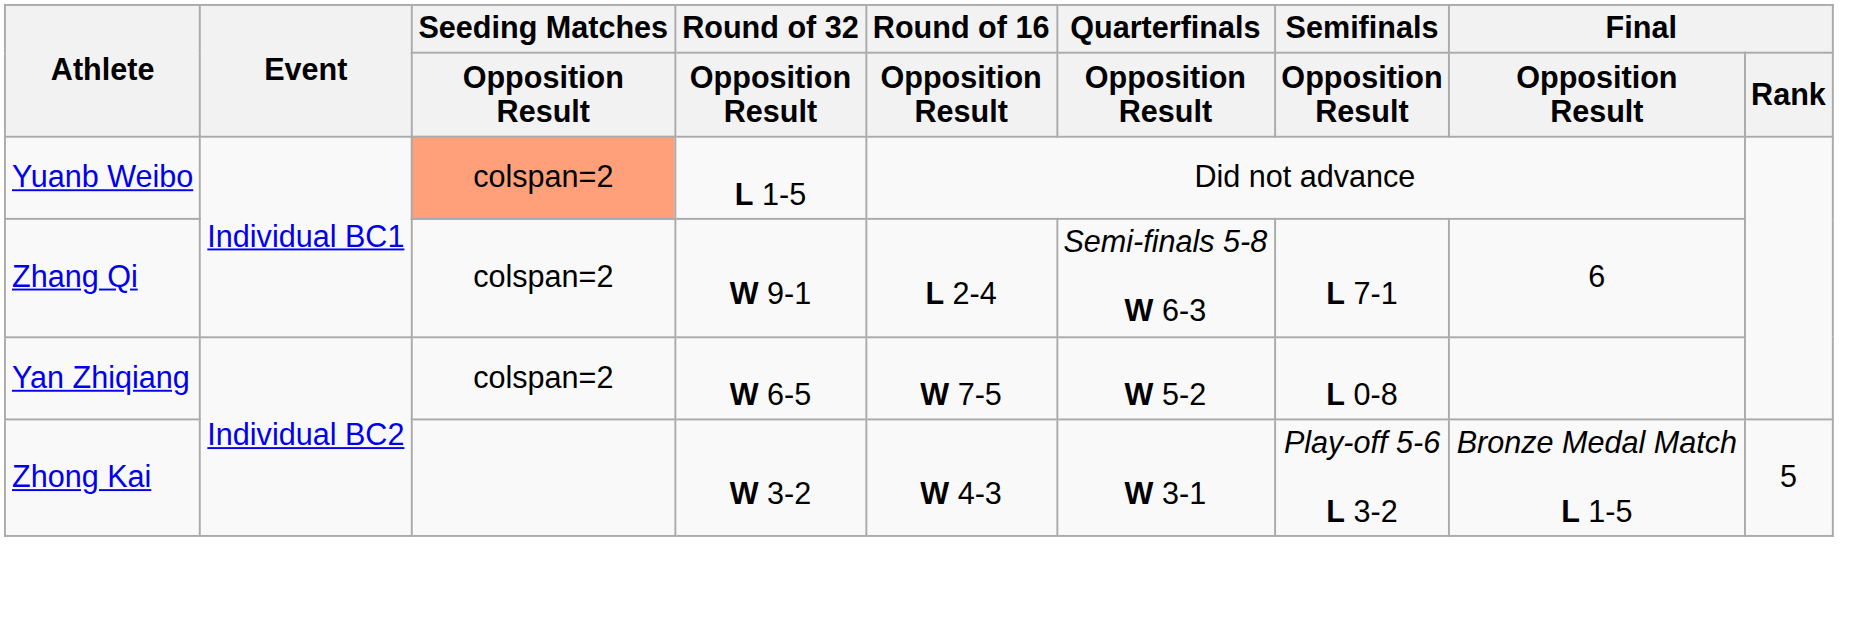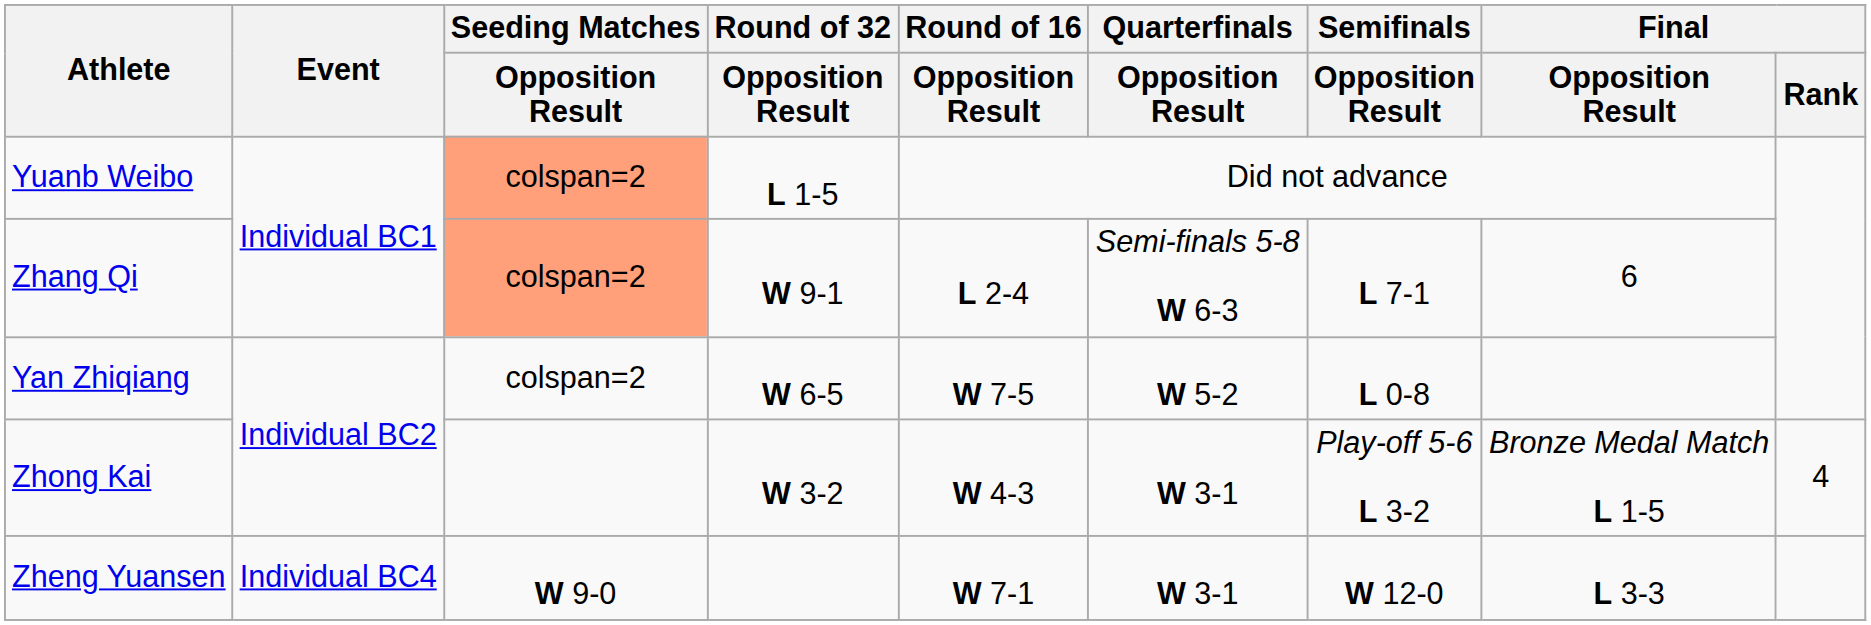(543, 277) no background -> (576, 277) lightsalmon background
(1788, 477) 5 -> (1821, 477) 4
+ row: (119, 577)
